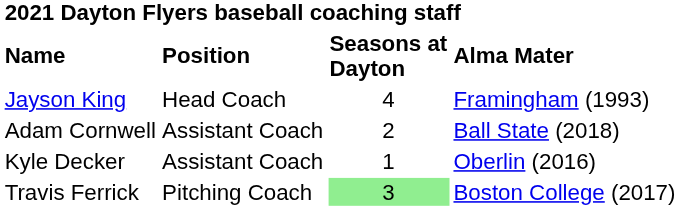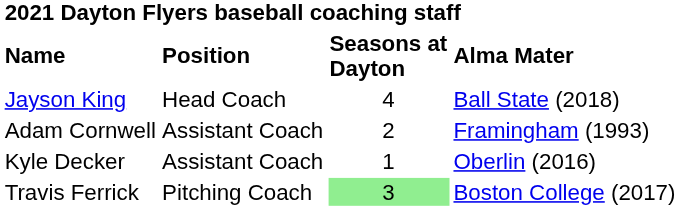(551, 99) Framingham (1993) -> (537, 99) Ball State (2018)
(537, 130) Ball State (2018) -> (551, 130) Framingham (1993)
